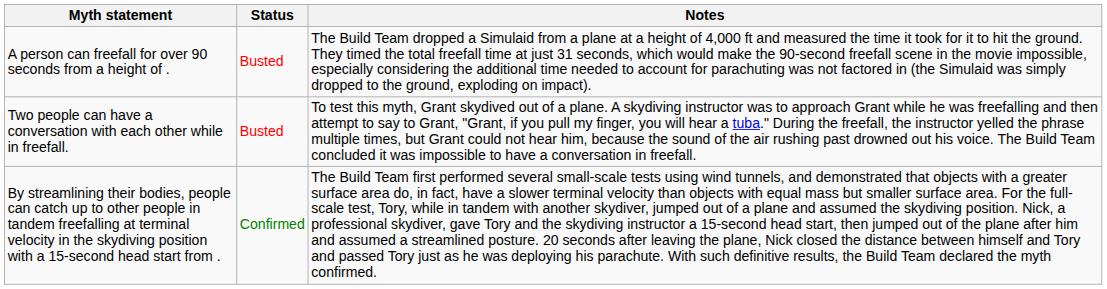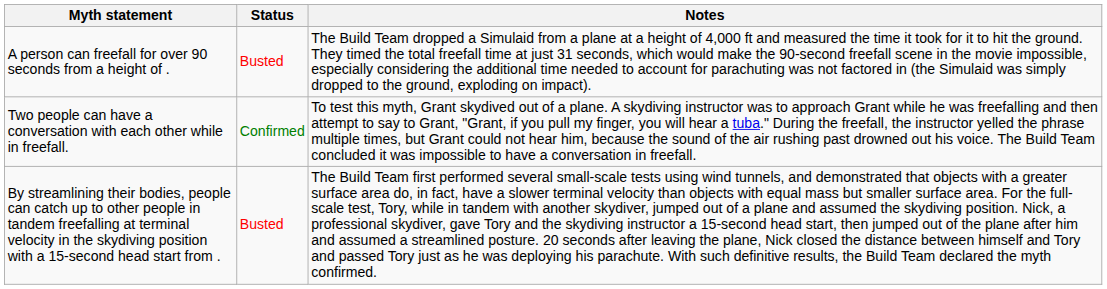(262, 131) Busted -> (272, 131) Confirmed
(272, 225) Confirmed -> (262, 225) Busted
